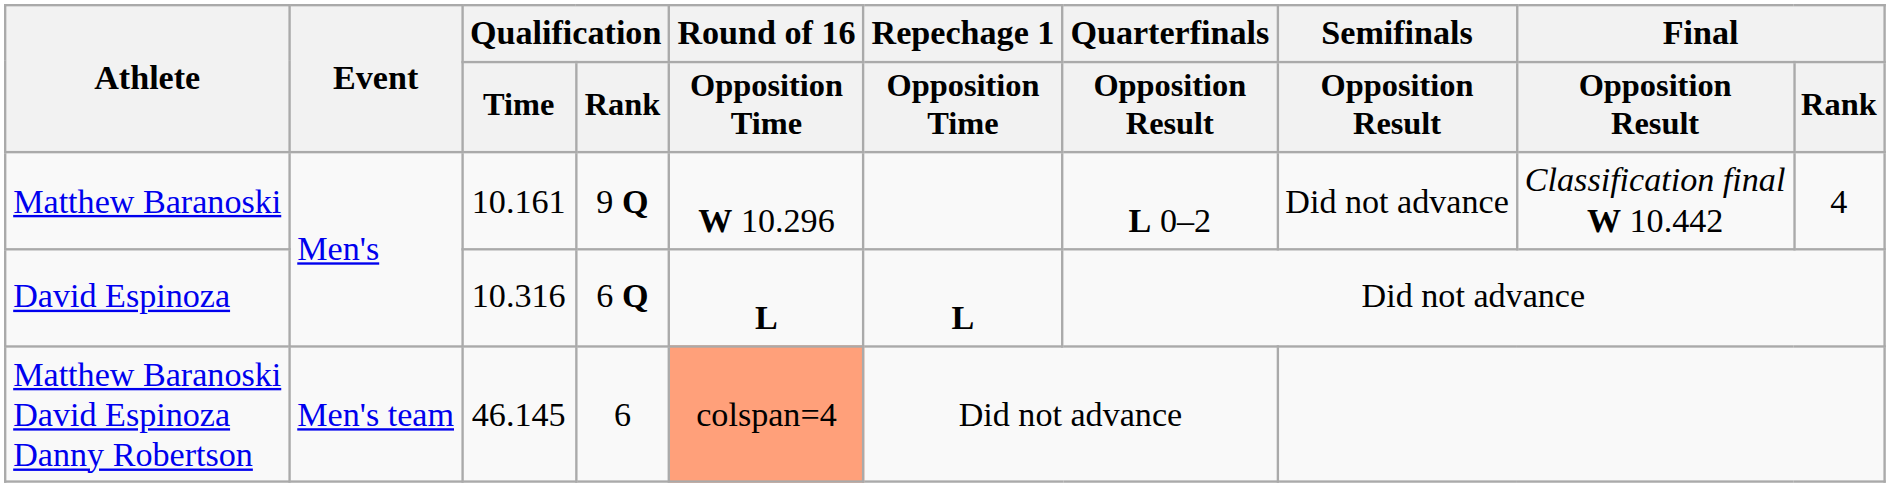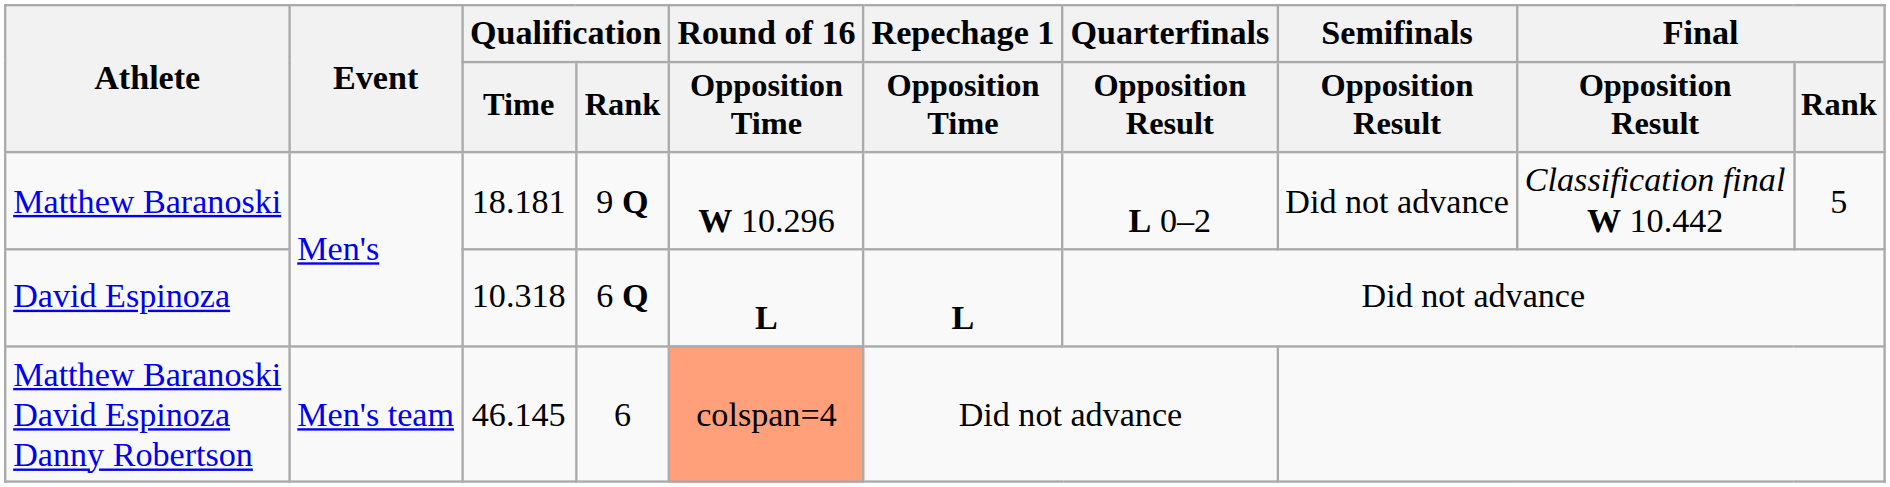(519, 200) 10.161 -> (519, 200) 18.181
(1839, 200) 4 -> (1839, 200) 5
(519, 297) 10.316 -> (519, 297) 10.318
